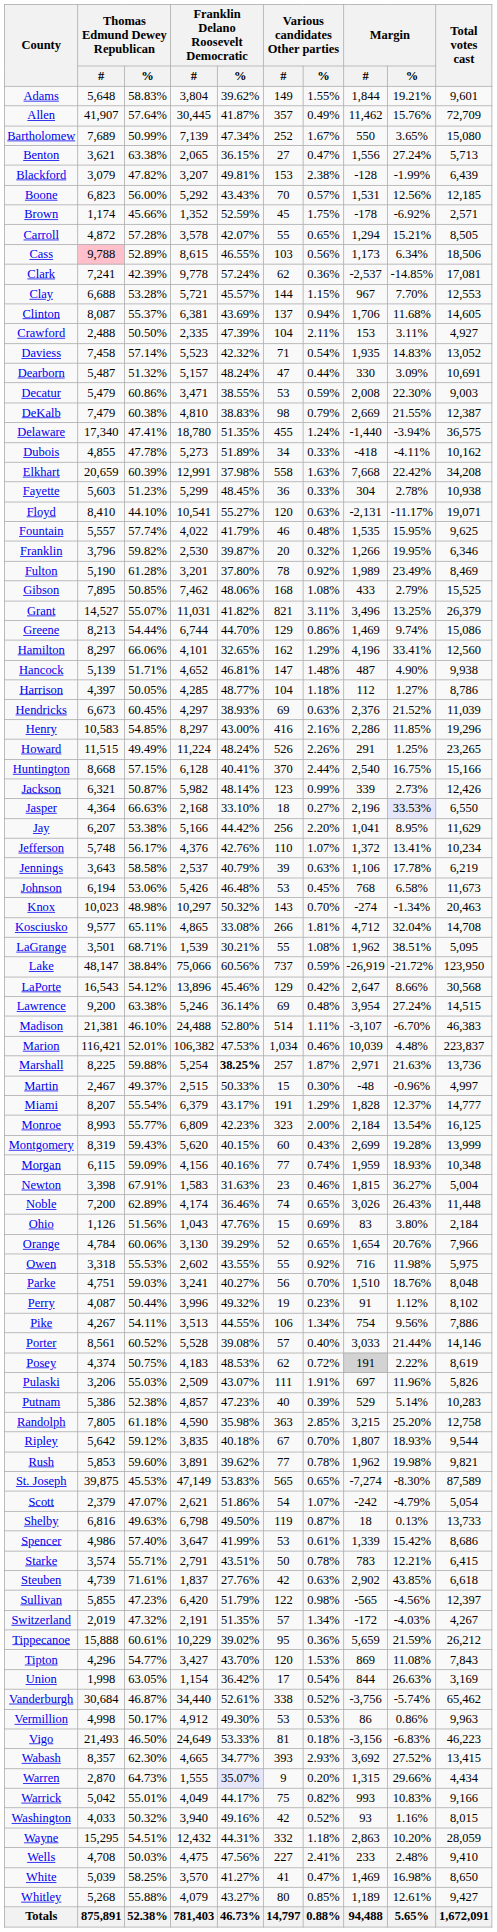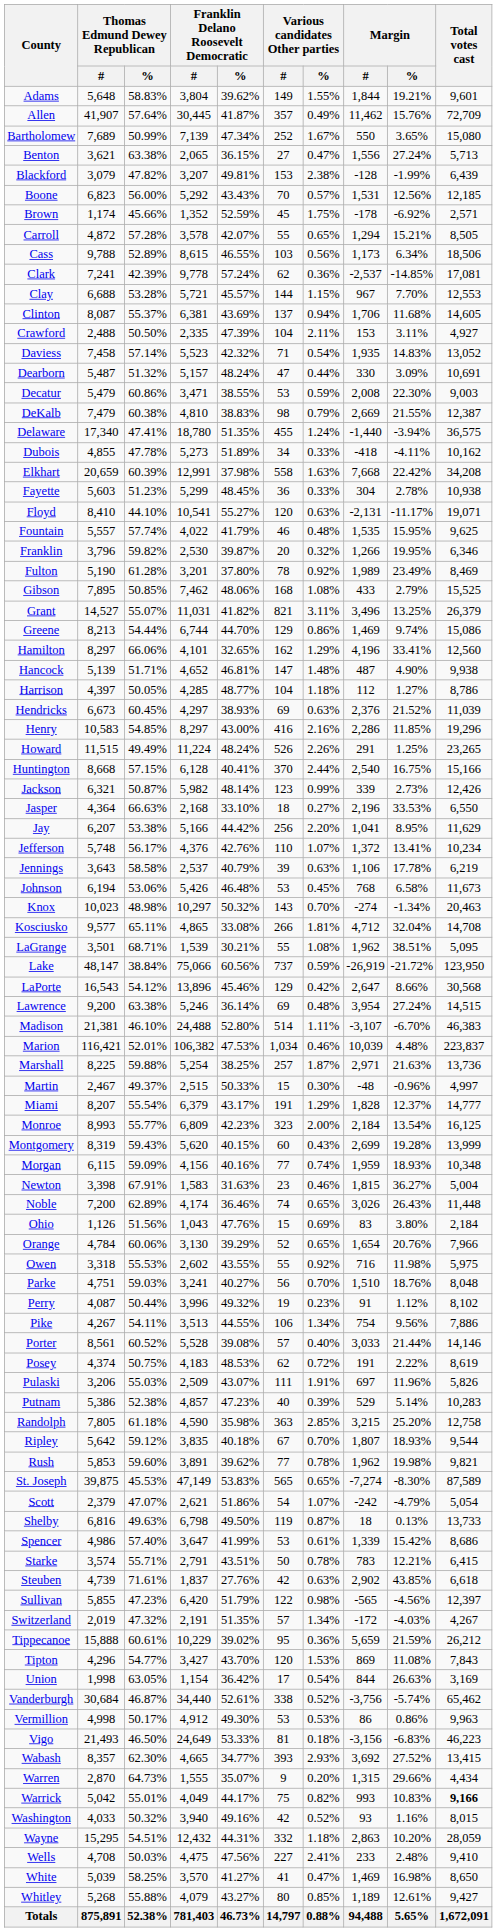(101, 254) pink background -> (101, 254) no background
(412, 808) lavender background -> (412, 808) no background
(240, 1065) bold -> (240, 1065) normal
(366, 1362) lightgrey background -> (366, 1362) no background
(240, 1778) lavender background -> (240, 1778) no background
(464, 1798) normal -> (464, 1798) bold
